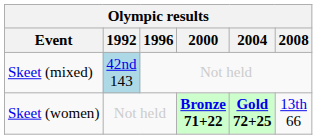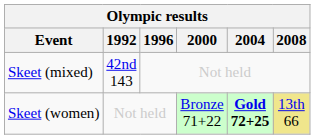(121, 72) lightblue background -> (121, 72) no background
(203, 113) bold -> (202, 113) normal
(294, 113) no background -> (291, 113) khaki background
